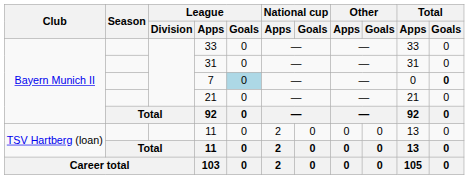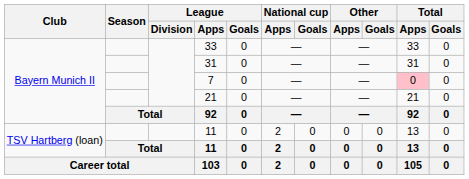(244, 81) lightblue background -> (244, 81) no background
(413, 81) no background -> (413, 81) pink background
(446, 81) bold -> (446, 81) normal
